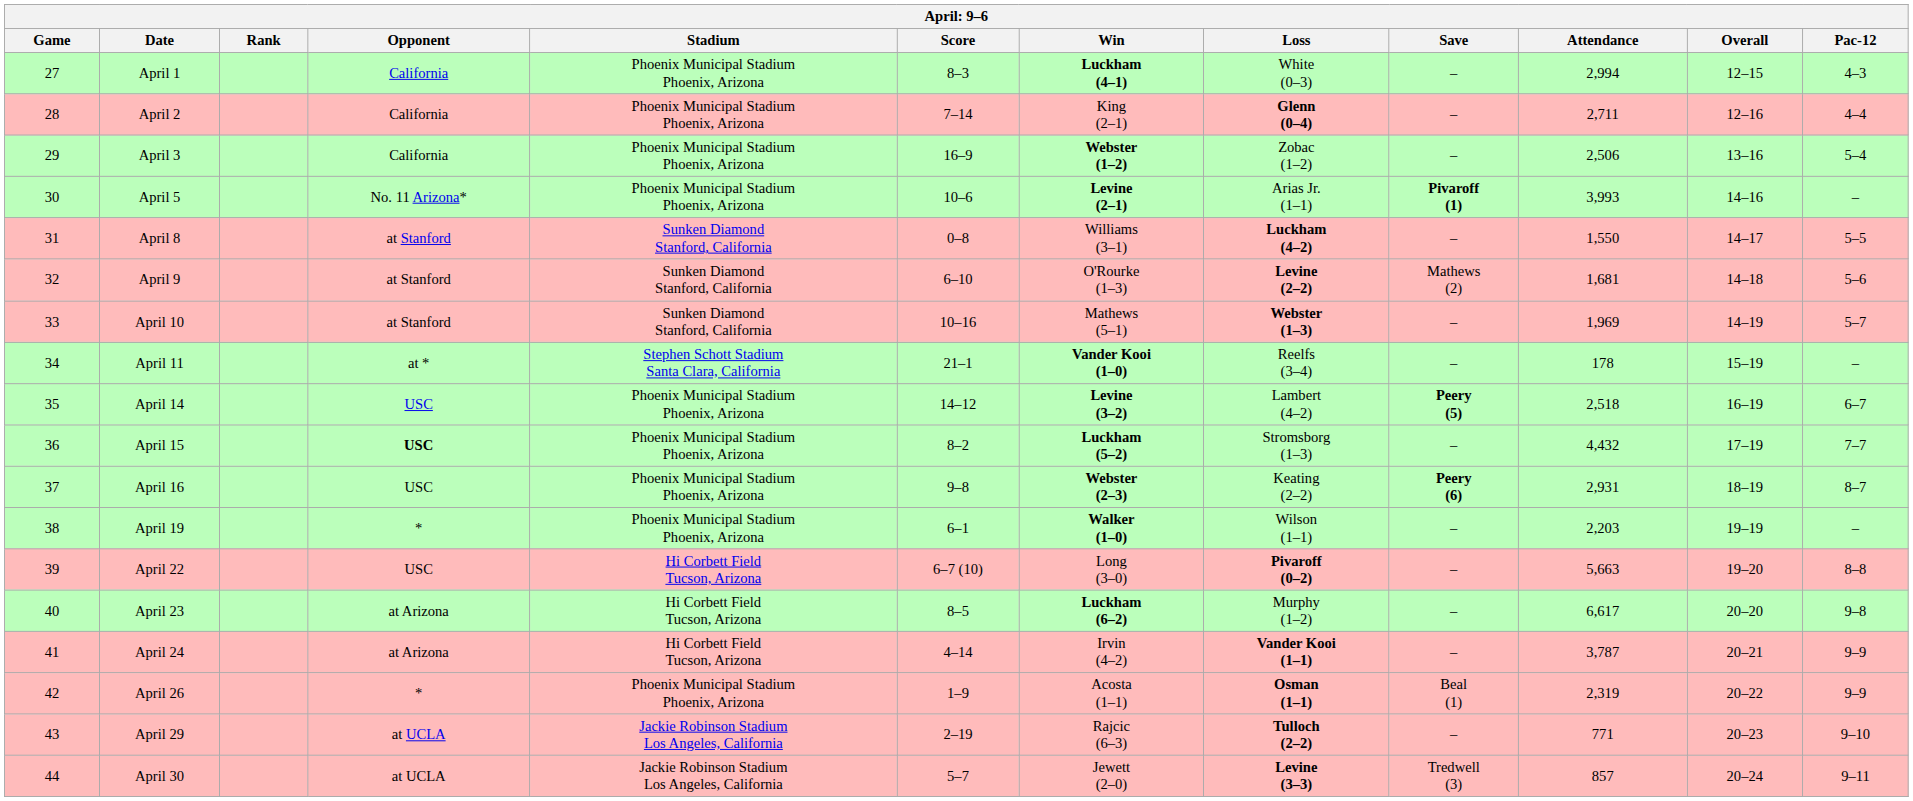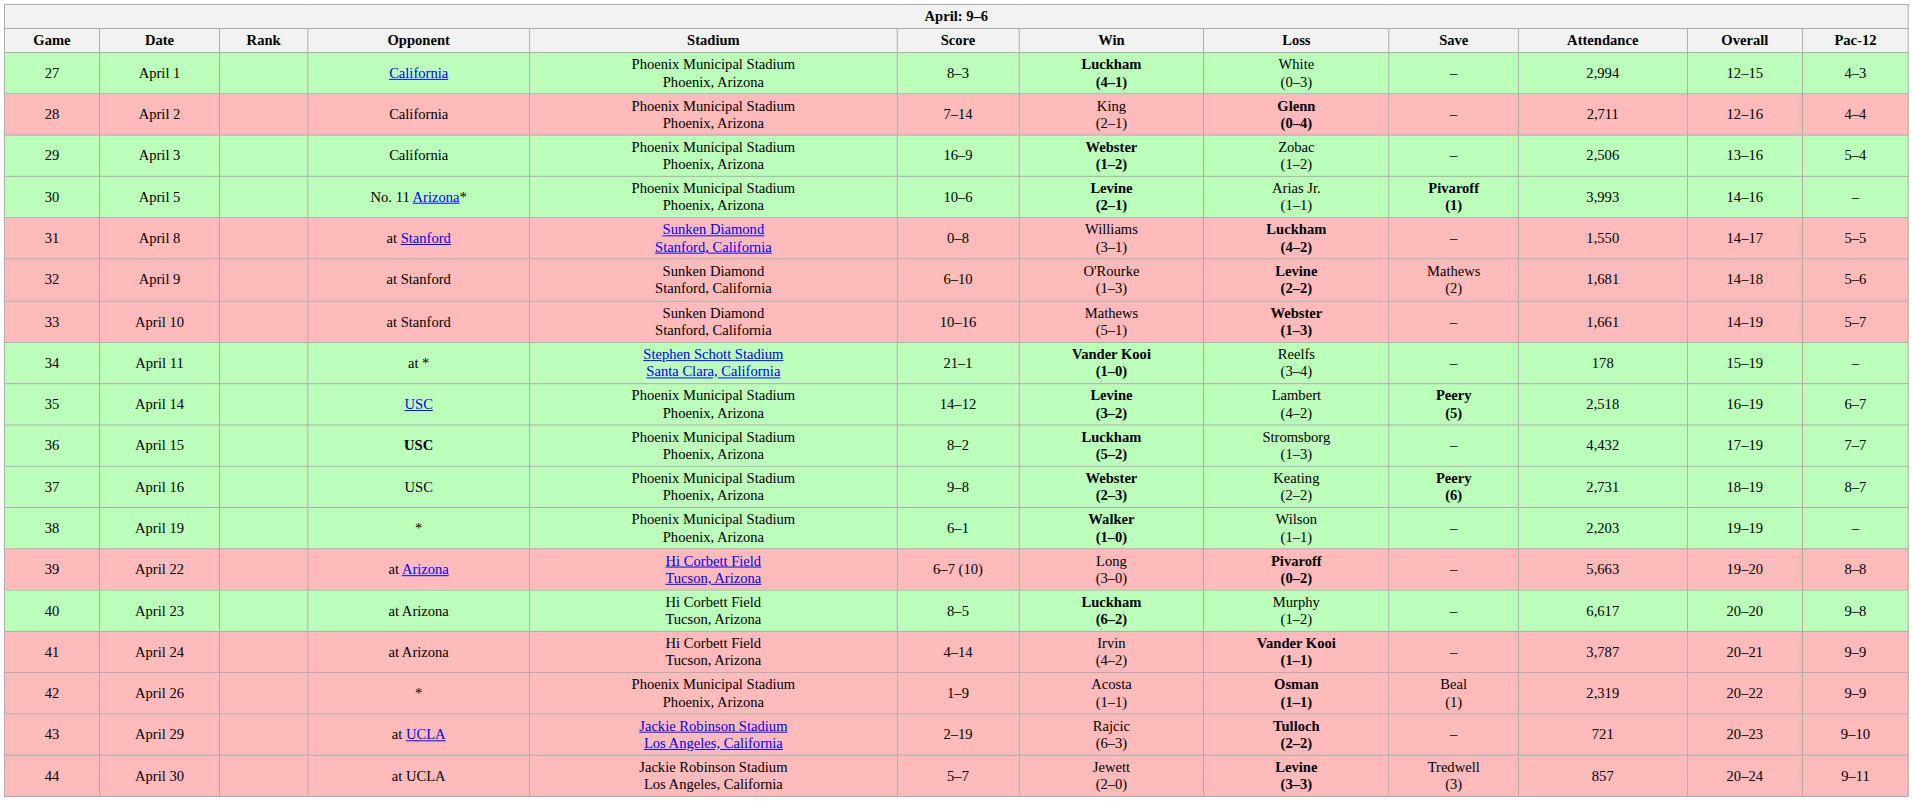(1603, 321) 1,969 -> (1603, 321) 1,661
(1603, 486) 2,931 -> (1603, 486) 2,731
(419, 569) USC -> (419, 569) at Arizona
(1603, 734) 771 -> (1603, 734) 721
